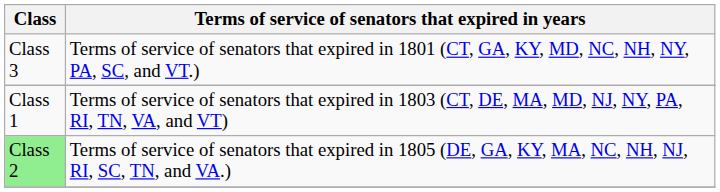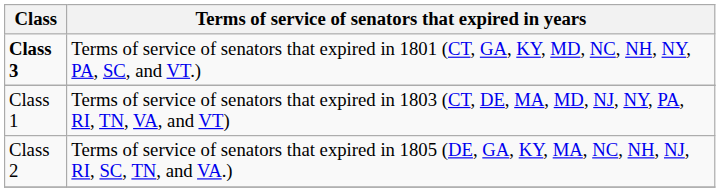(29, 59) normal -> (30, 59) bold
(29, 161) lightgreen background -> (29, 161) no background
